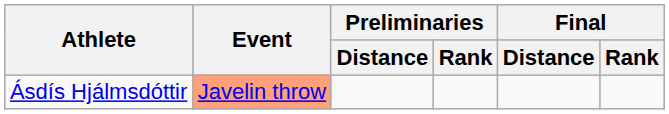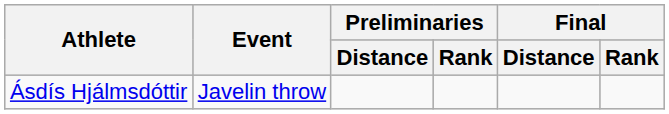(262, 92) lightsalmon background -> (262, 92) no background
